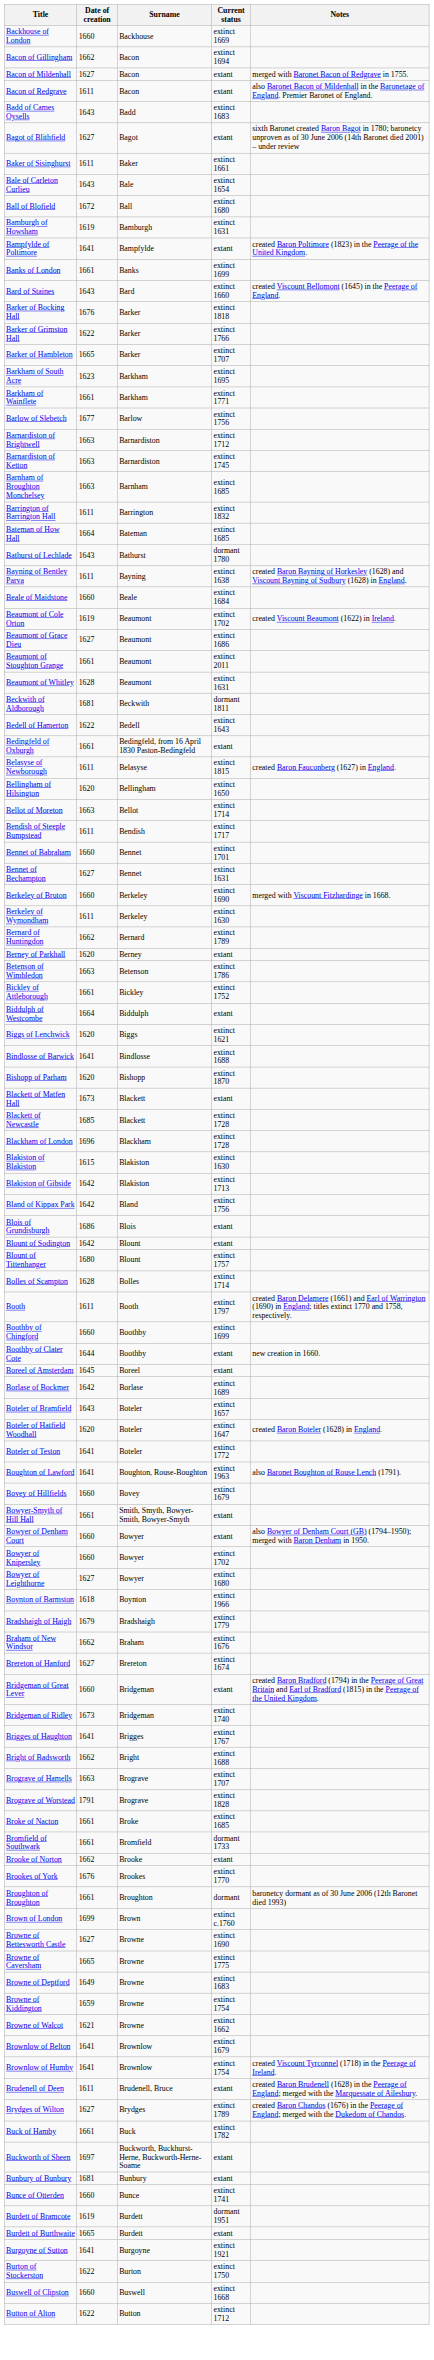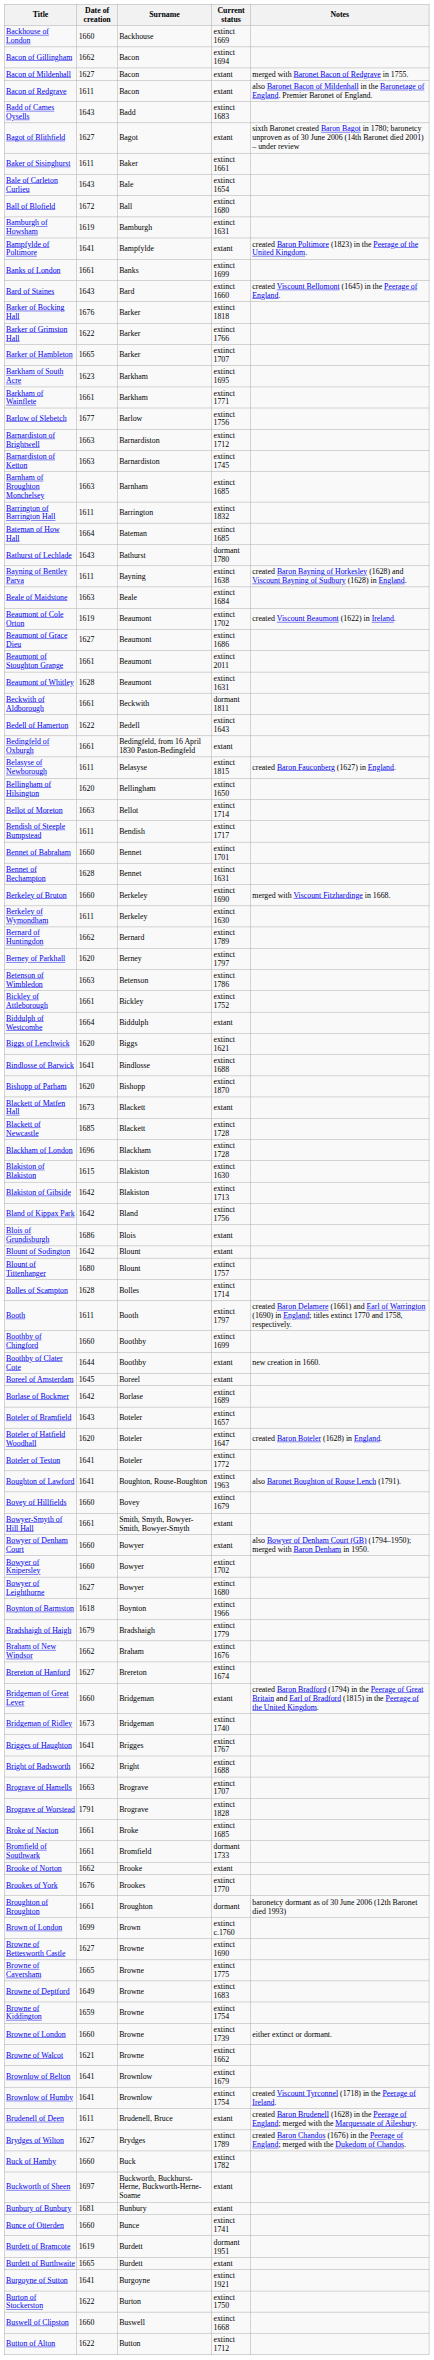(86, 597) 1660 -> (86, 597) 1663
(86, 704) 1681 -> (86, 704) 1661
(86, 874) 1627 -> (86, 874) 1628
(223, 954) extant -> (224, 959) extinct 1797
+ row: (36, 2034)
(86, 2131) 1661 -> (86, 2161) 1660
